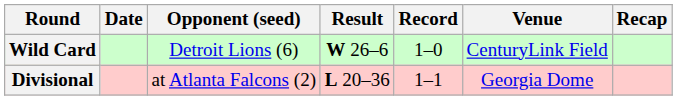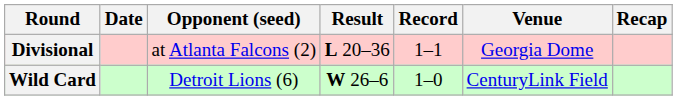rows swapped: (52, 49) <-> (52, 79)
